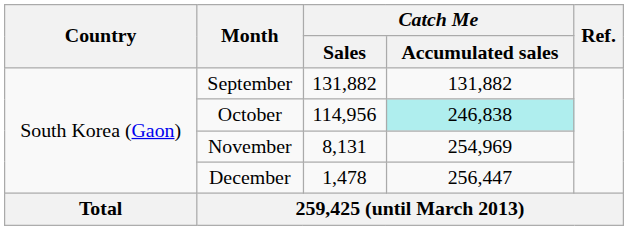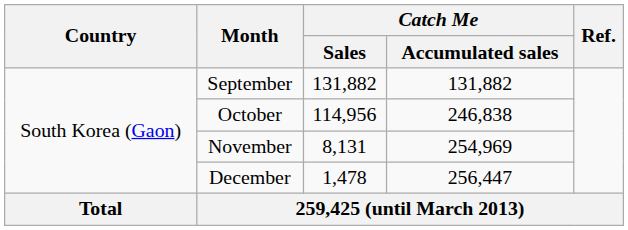(480, 114) paleturquoise background -> (480, 114) no background
